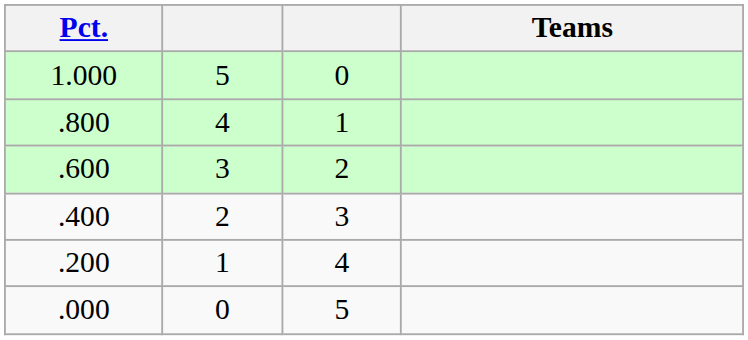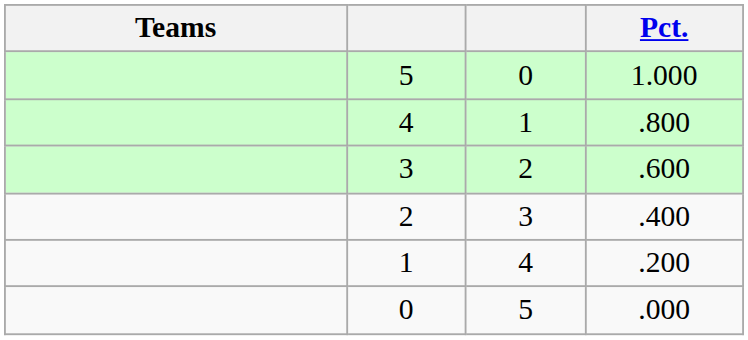columns swapped: (572, 27) <-> (84, 27)
